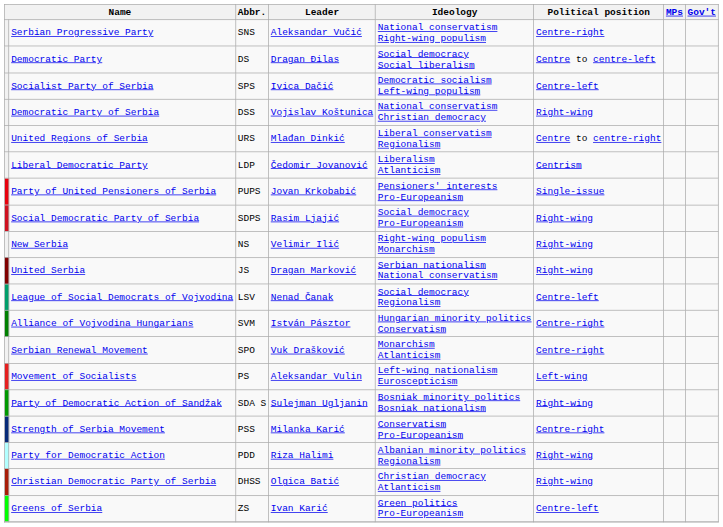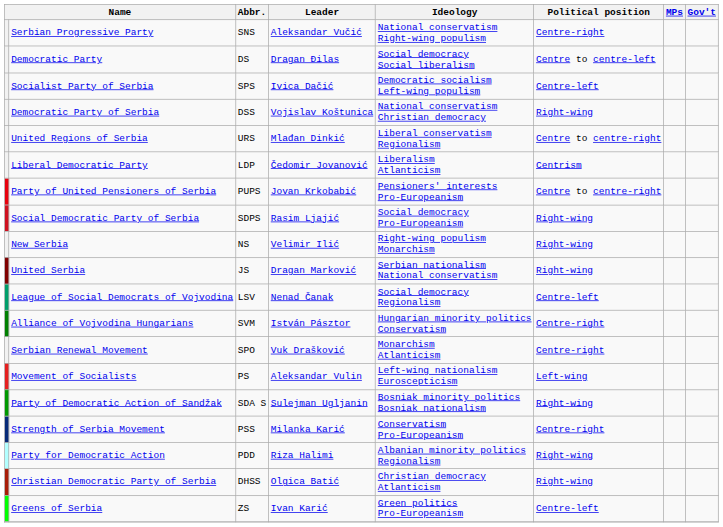(570, 192) Single-issue -> (599, 192) Centre to centre-right
